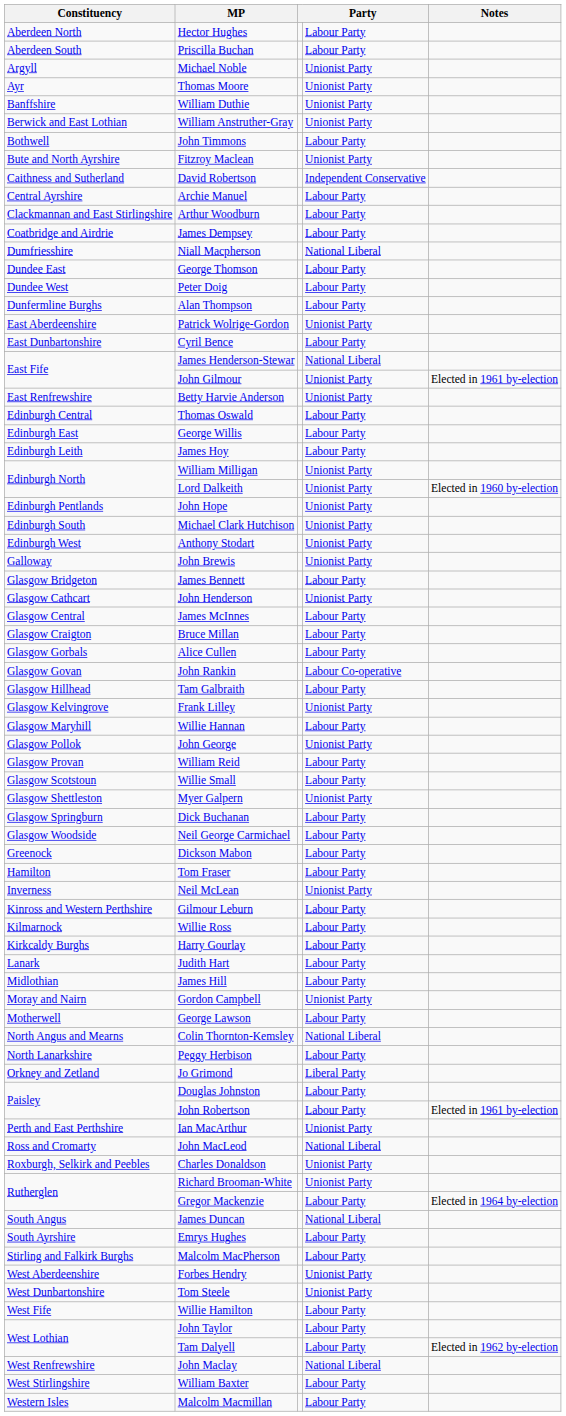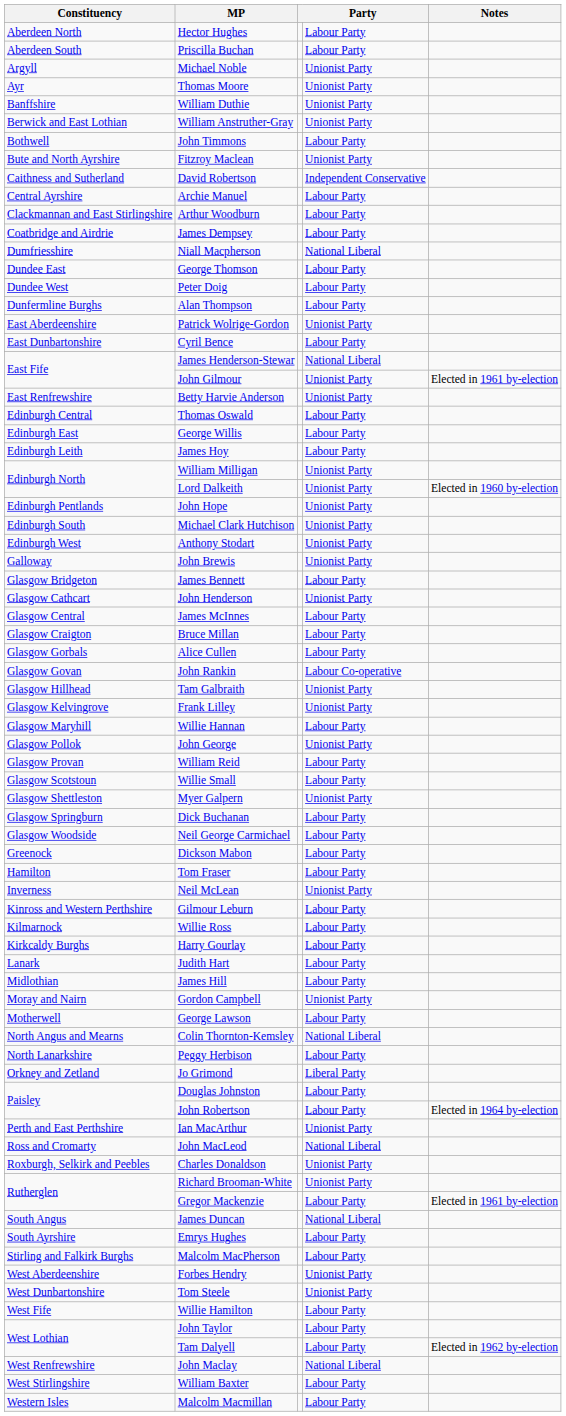(335, 689) Labour Party -> (339, 689) Unionist Party
(495, 1109) Elected in 1961 by-election -> (495, 1109) Elected in 1964 by-election
(495, 1201) Elected in 1964 by-election -> (495, 1201) Elected in 1961 by-election
